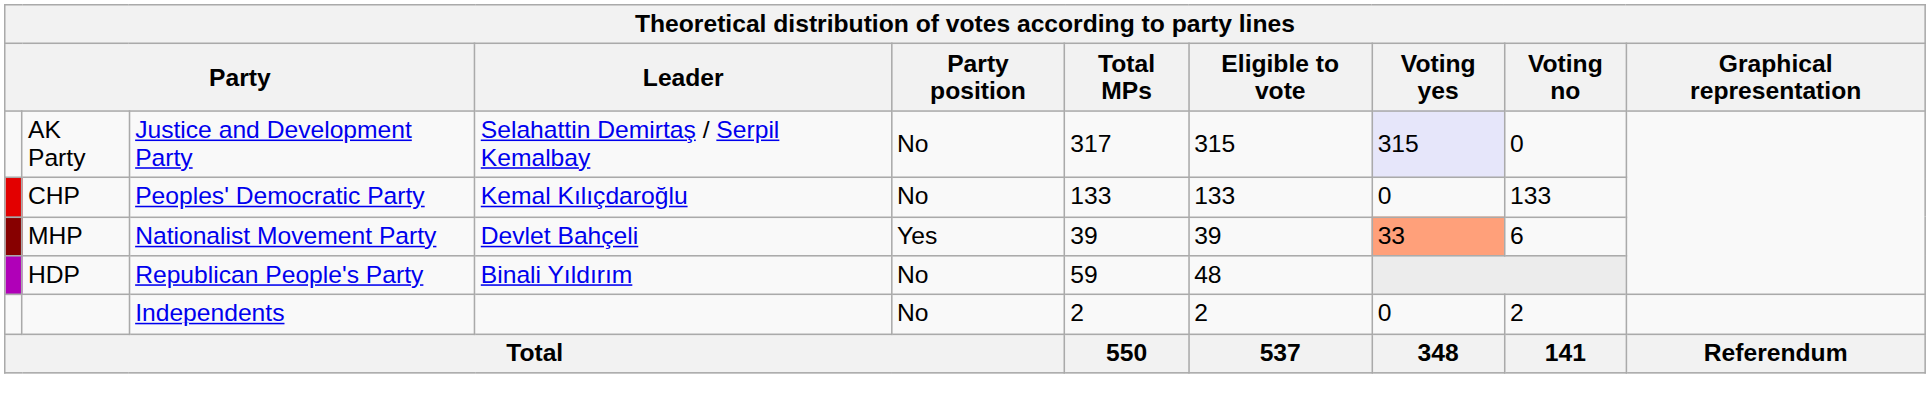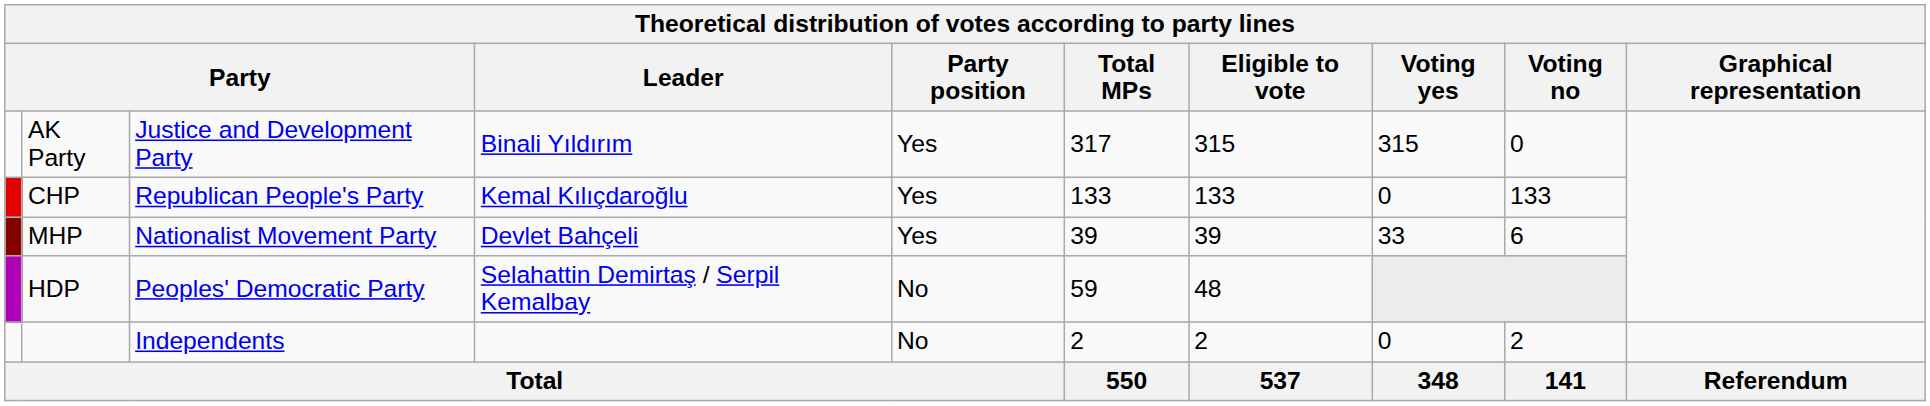(630, 143) Selahattin Demirtaş / Serpil Kemalbay -> (557, 143) Binali Yıldırım
(913, 143) No -> (917, 143) Yes
(1398, 143) lavender background -> (1398, 143) no background
(280, 196) Peoples' Democratic Party -> (279, 196) Republican People's Party
(913, 196) No -> (917, 196) Yes
(1391, 235) lightsalmon background -> (1391, 235) no background
(279, 274) Republican People's Party -> (280, 288) Peoples' Democratic Party
(557, 274) Binali Yıldırım -> (630, 288) Selahattin Demirtaş / Serpil Kemalbay
